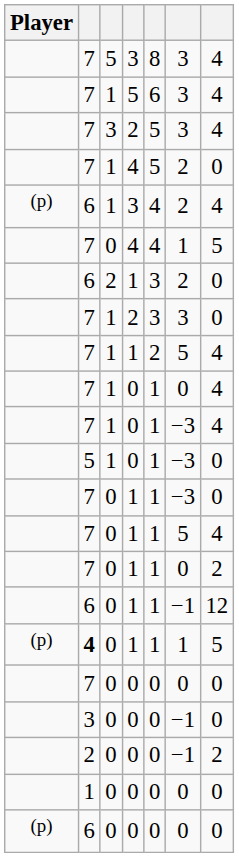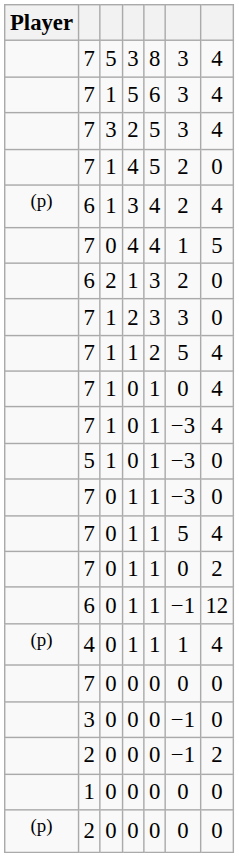(89, 644) bold -> (89, 644) normal
(217, 644) 5 -> (217, 644) 4
(89, 830) 6 -> (89, 830) 2
